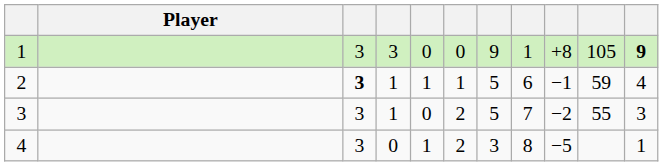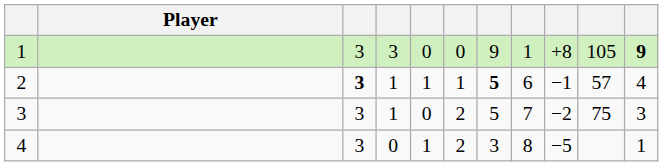(494, 82) normal -> (494, 82) bold
(601, 82) 59 -> (601, 82) 57
(601, 113) 55 -> (601, 113) 75
